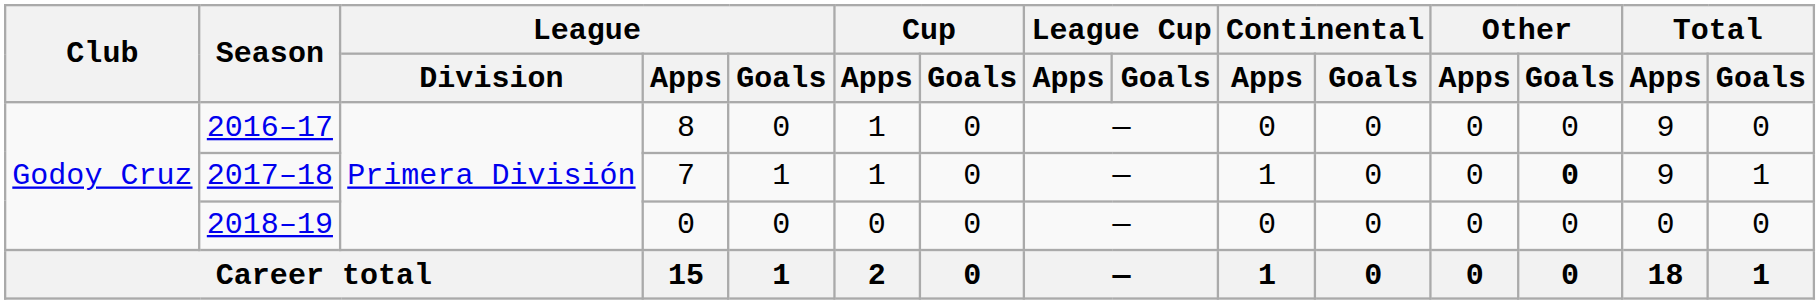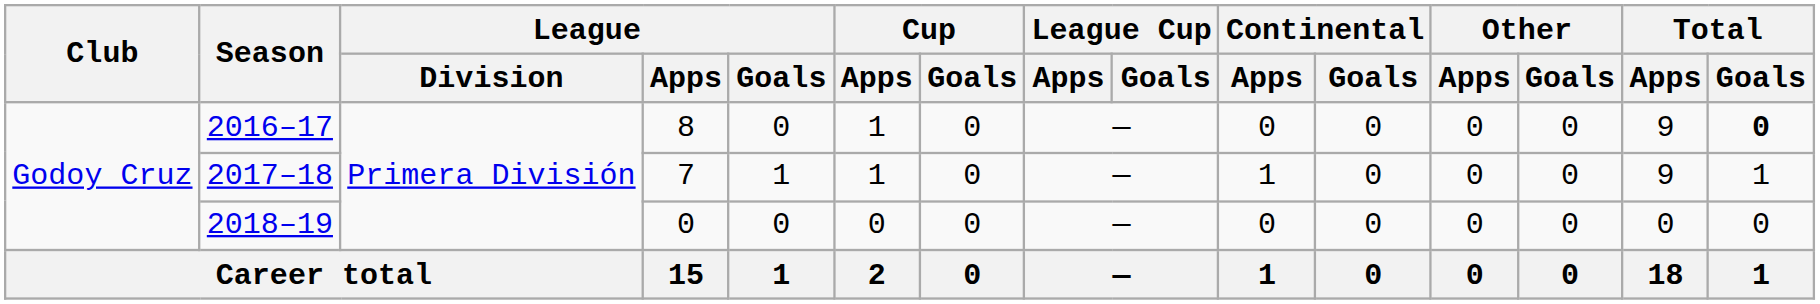(1761, 128) normal -> (1761, 128) bold
(1570, 176) bold -> (1570, 176) normal
